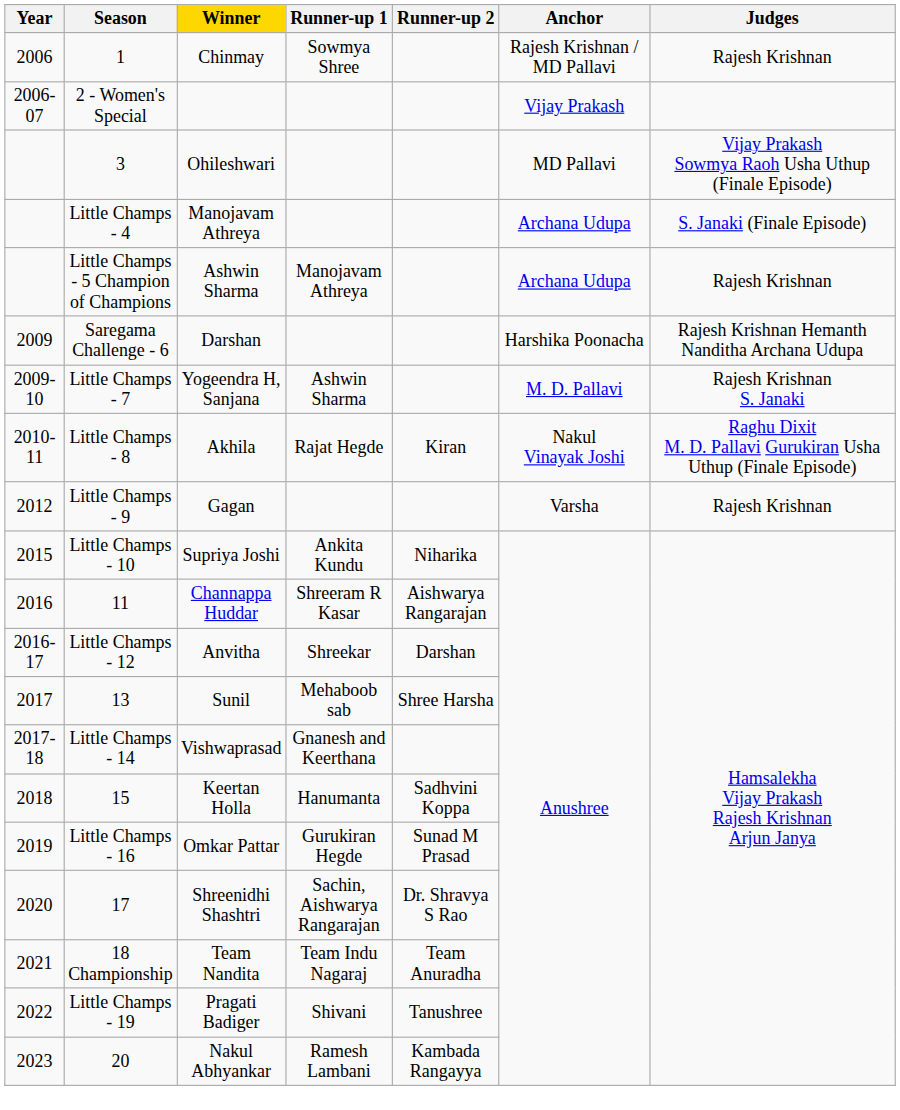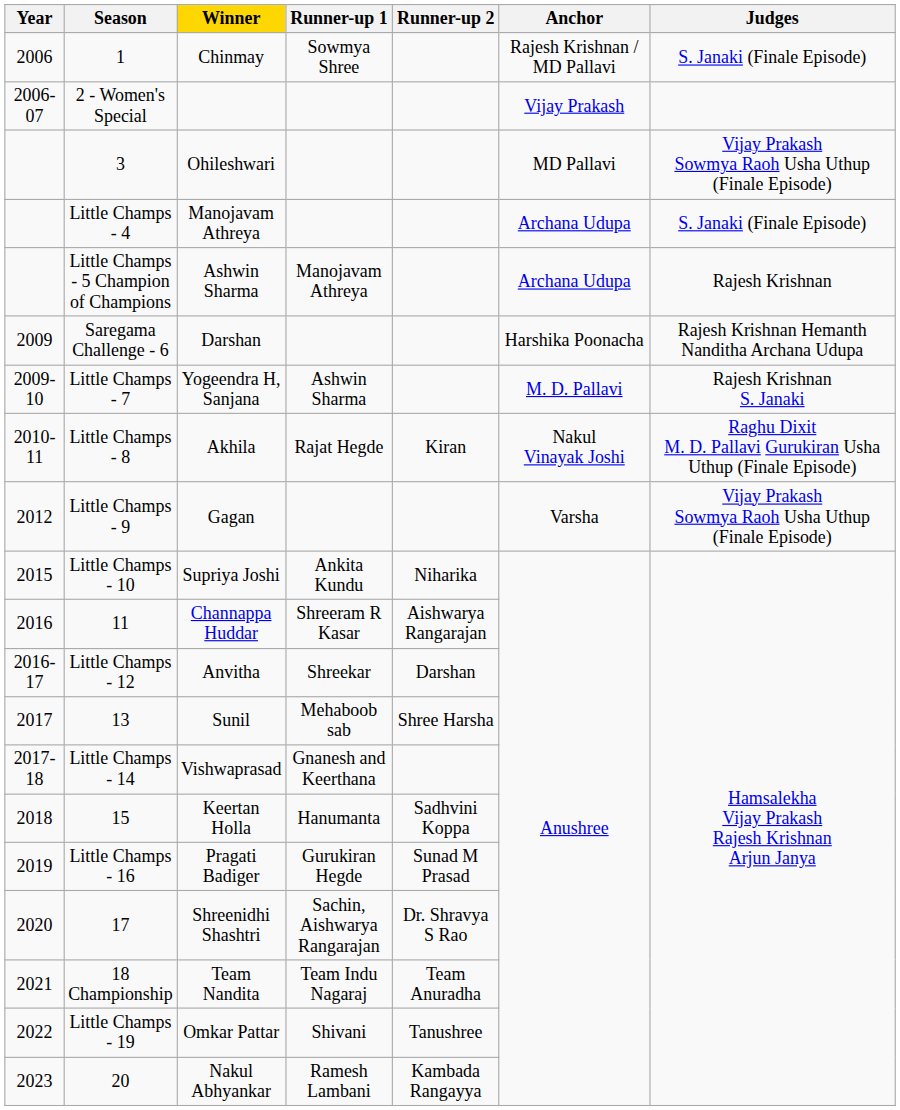(772, 57) Rajesh Krishnan -> (772, 57) S. Janaki (Finale Episode)
(772, 506) Rajesh Krishnan -> (772, 516) Vijay Prakash Sowmya Raoh Usha Uthup (Finale Episode)
(231, 846) Omkar Pattar -> (231, 866) Pragati Badiger
(231, 1012) Pragati Badiger -> (231, 1032) Omkar Pattar
